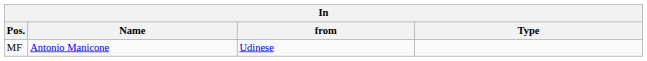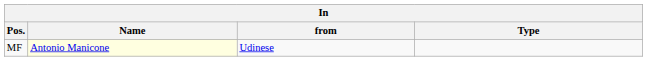(70, 48) no background -> (70, 48) lightyellow background
